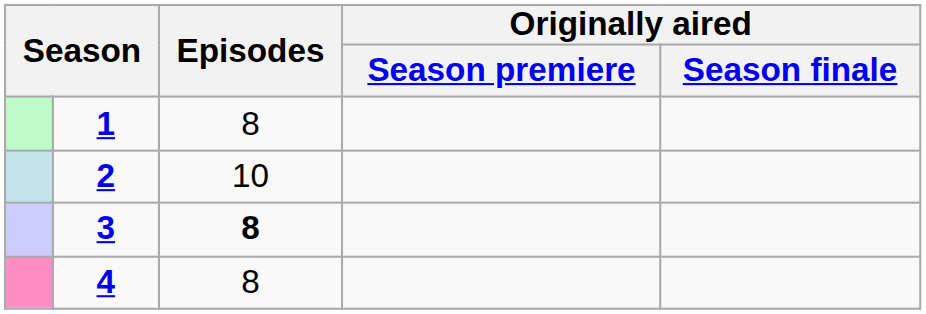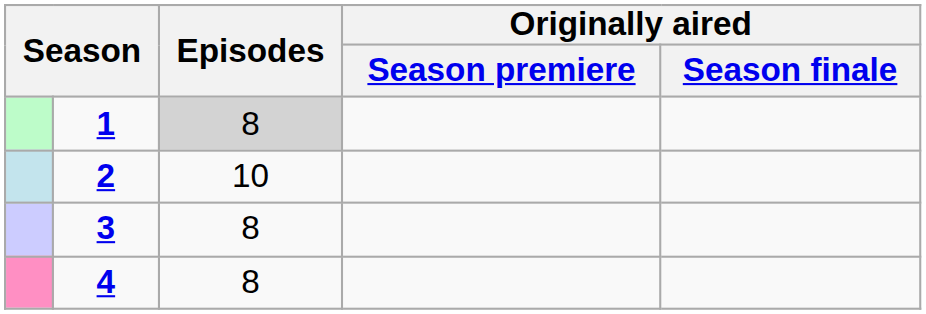(250, 123) no background -> (250, 123) lightgrey background
(250, 228) bold -> (250, 228) normal
